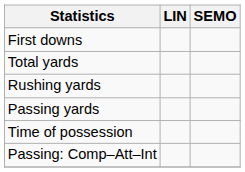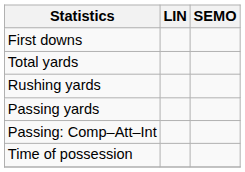rows swapped: (82, 155) <-> (70, 132)
